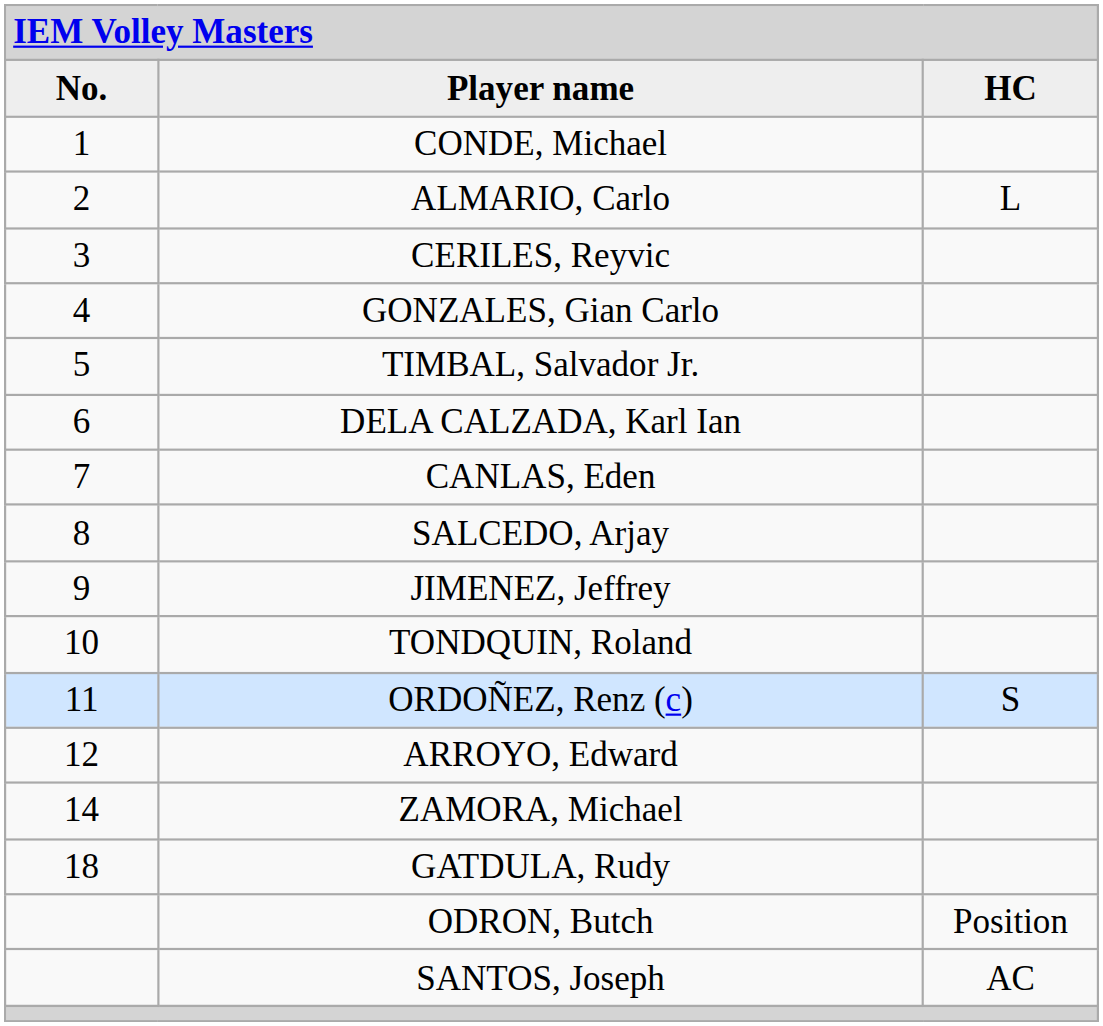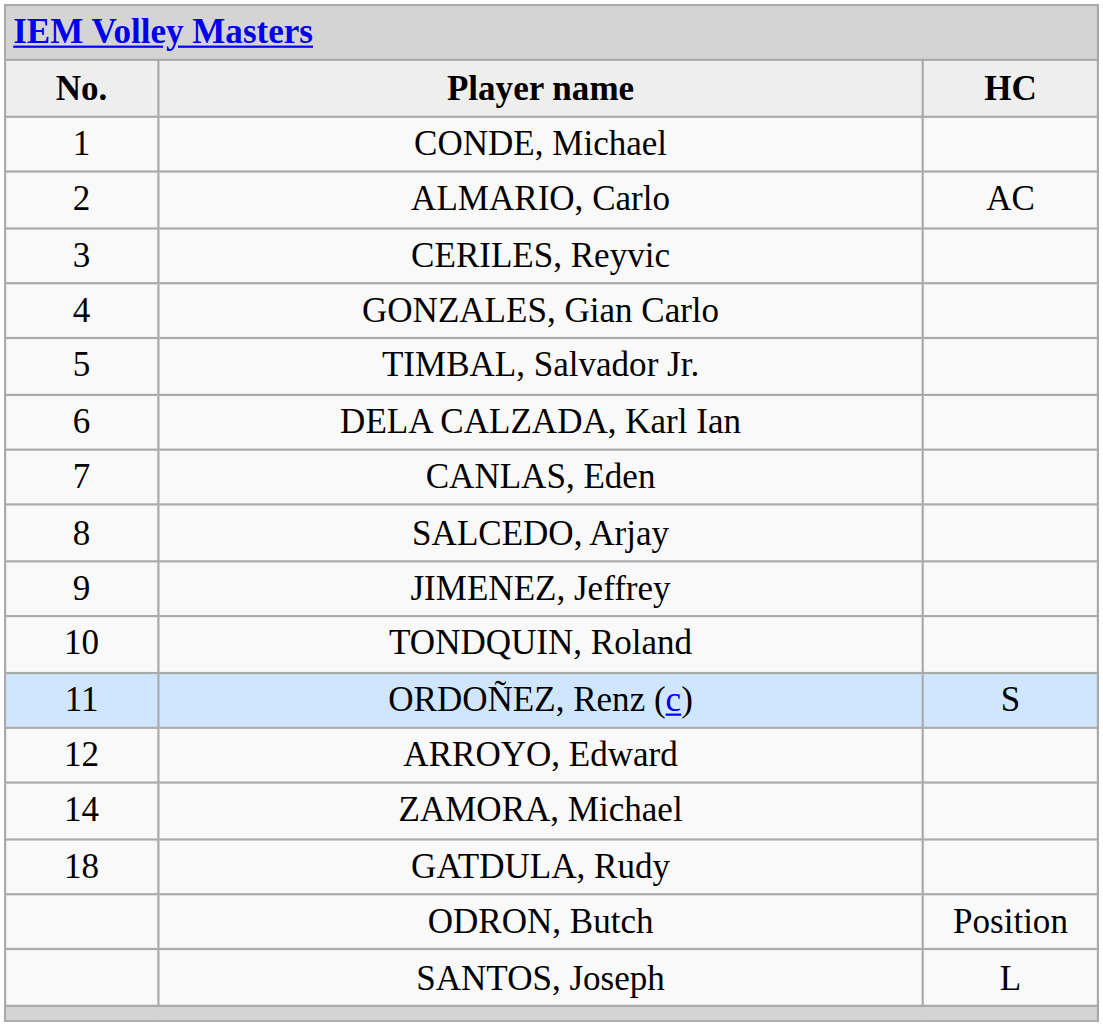(1010, 198) L -> (1010, 198) AC
(1010, 976) AC -> (1010, 976) L
